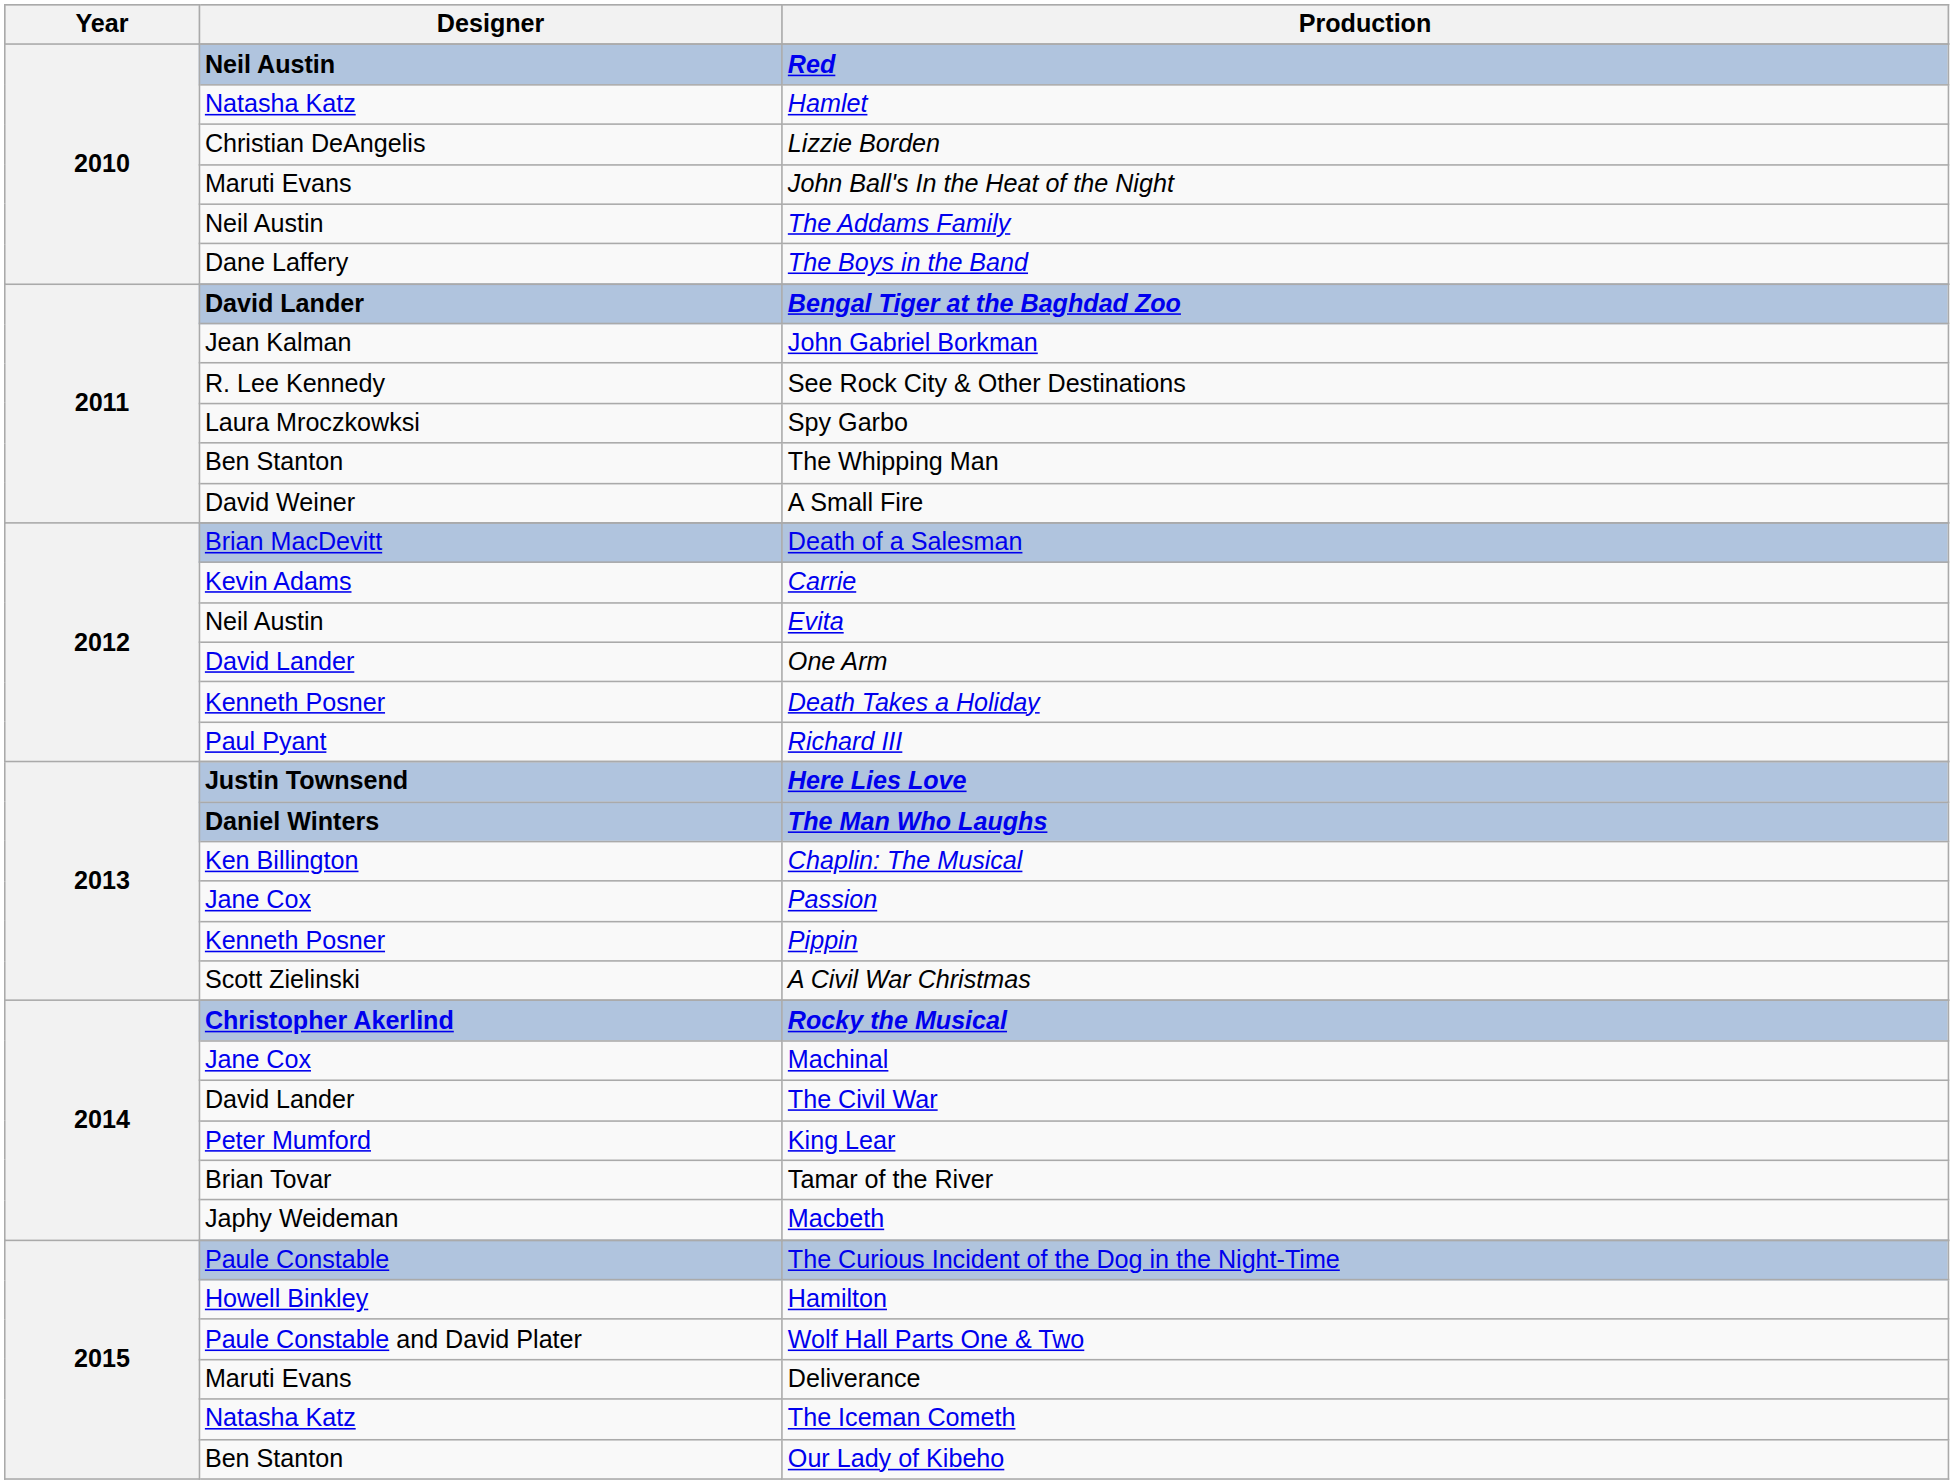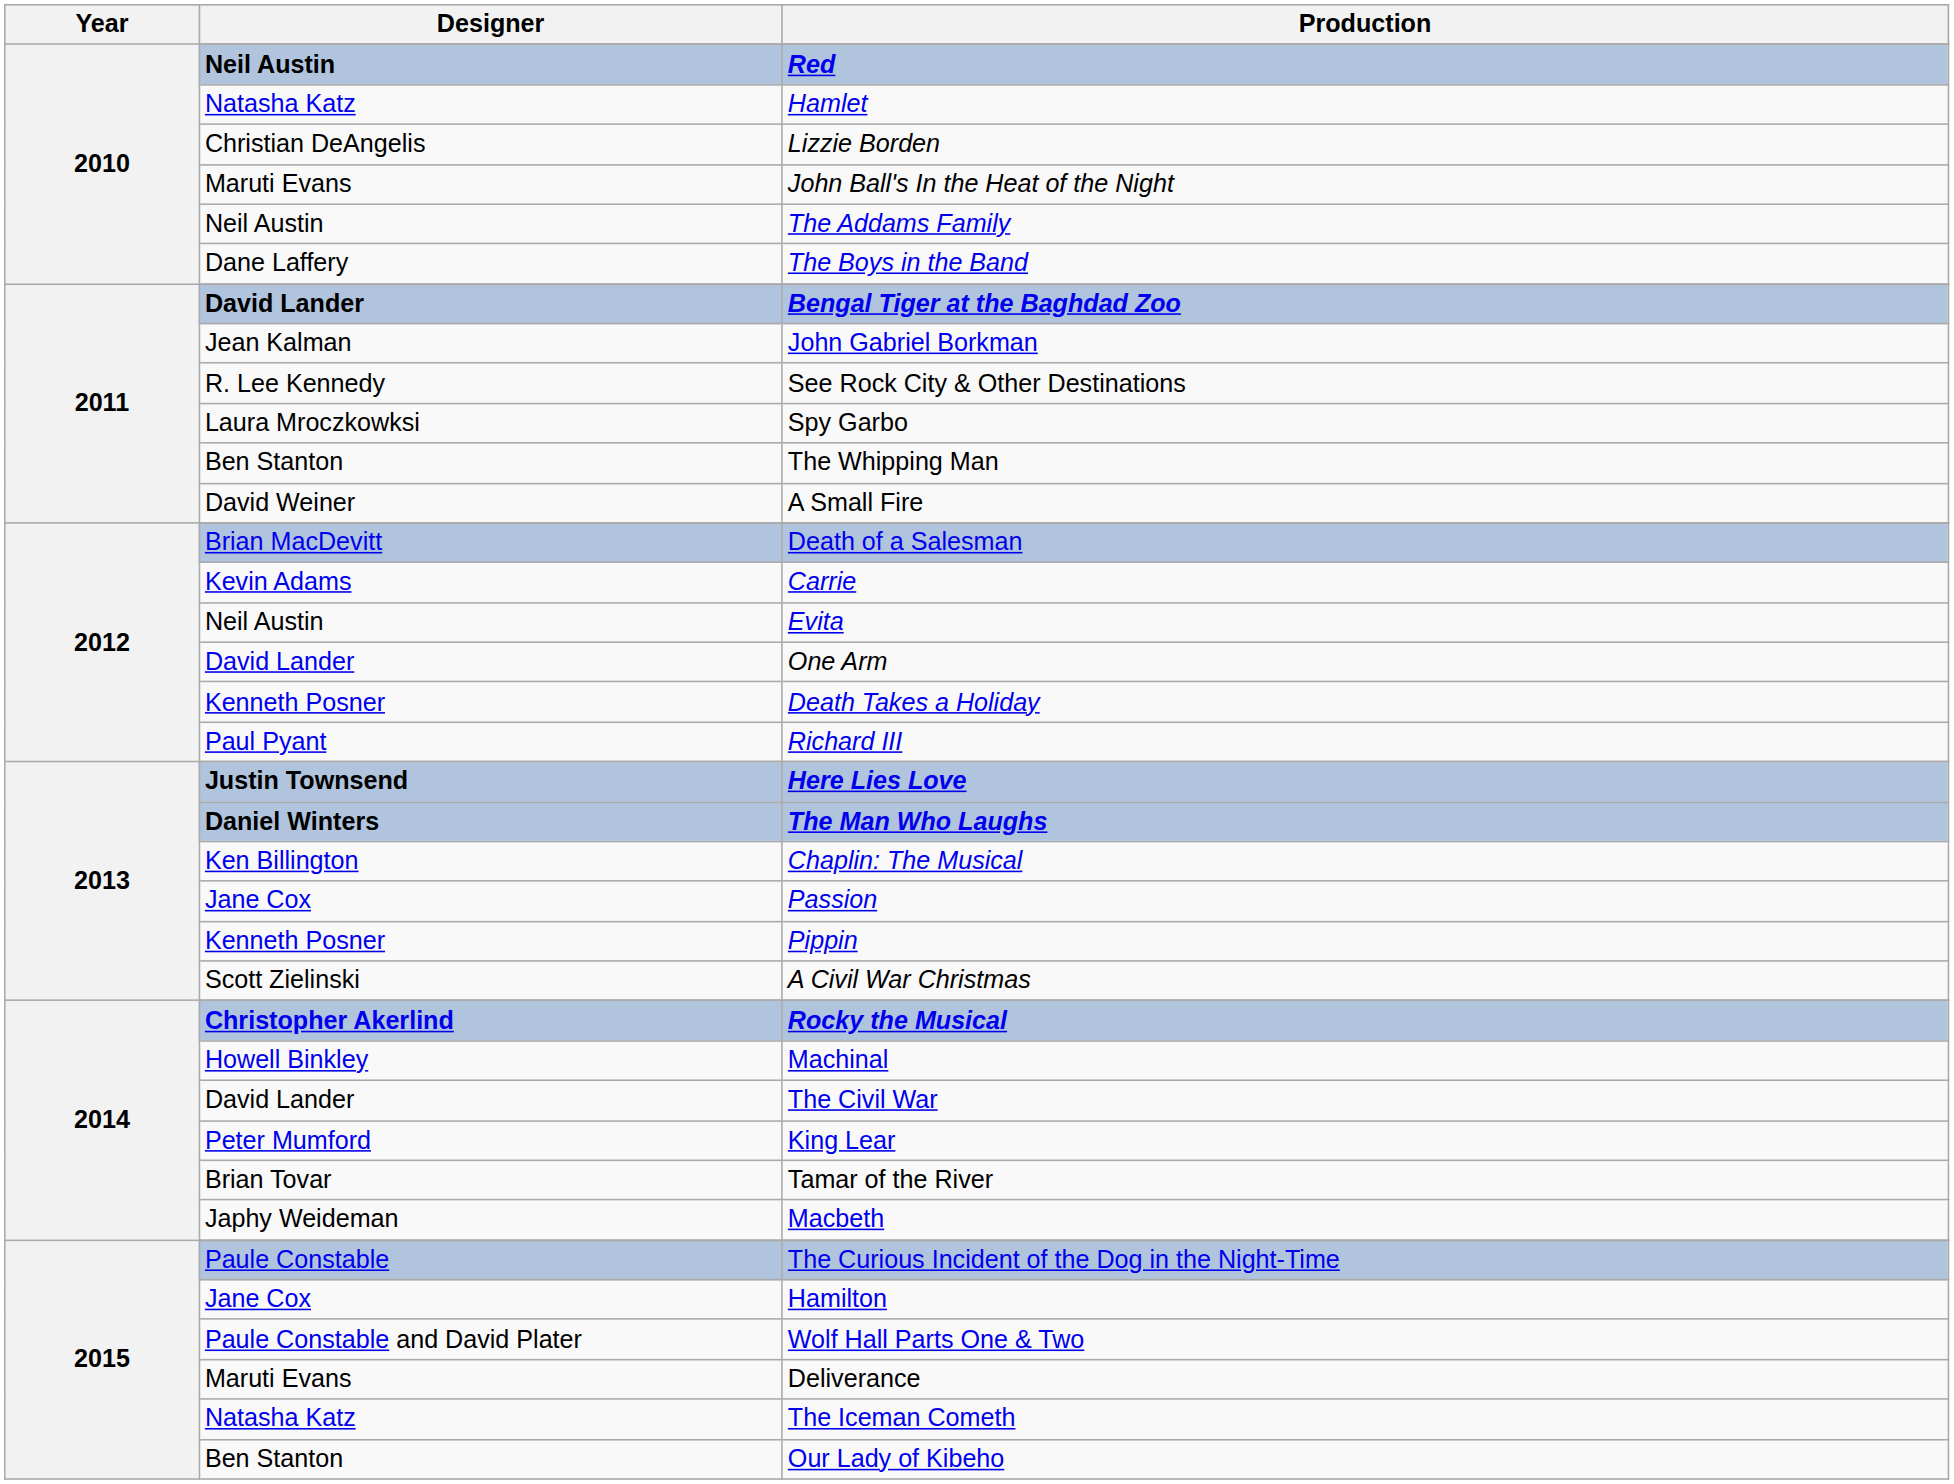(258, 1060) Jane Cox -> (287, 1060) Howell Binkley
(287, 1299) Howell Binkley -> (258, 1299) Jane Cox
